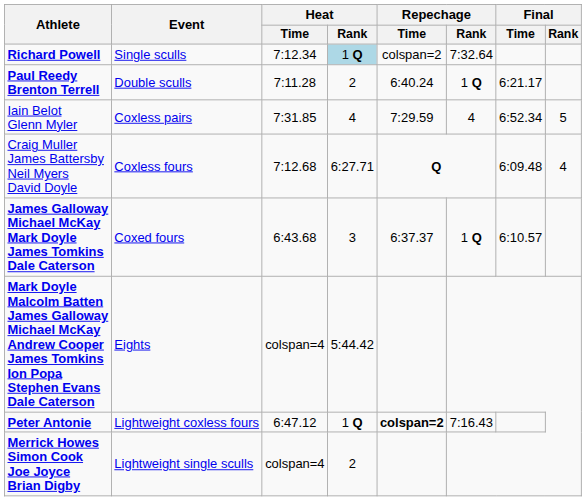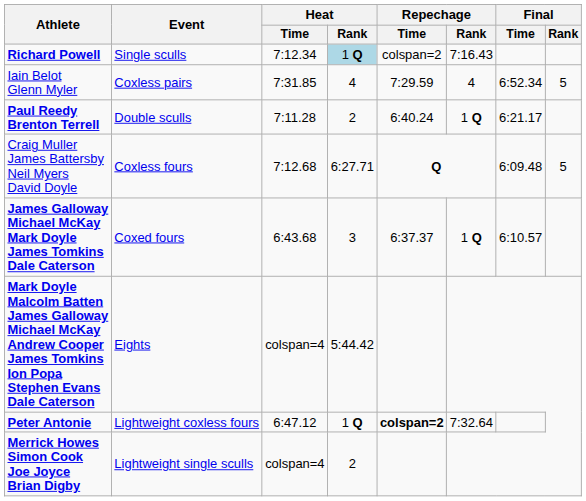(471, 55) 7:32.64 -> (471, 55) 7:16.43
rows swapped: (53, 83) <-> (42, 117)
(563, 167) 4 -> (563, 167) 5
(471, 423) 7:16.43 -> (471, 423) 7:32.64
